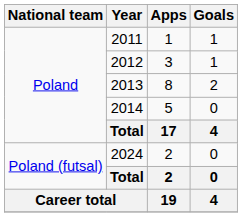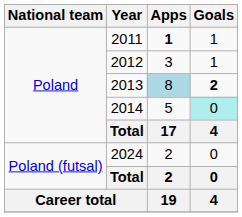(169, 39) normal -> (169, 39) bold
(169, 85) no background -> (169, 85) lightblue background
(214, 85) normal -> (214, 85) bold
(214, 108) no background -> (214, 108) paleturquoise background
